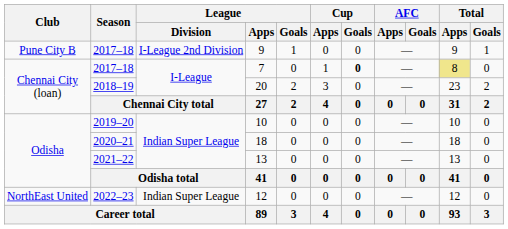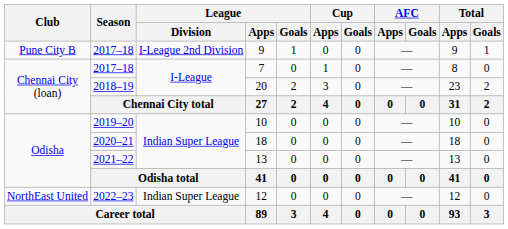(358, 68) bold -> (358, 68) normal
(455, 68) khaki background -> (455, 68) no background
